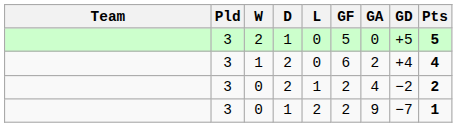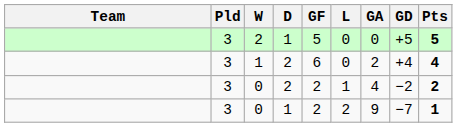columns swapped: (317, 16) <-> (346, 16)
